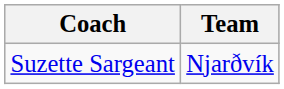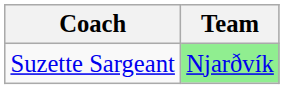(230, 63) no background -> (230, 63) lightgreen background
